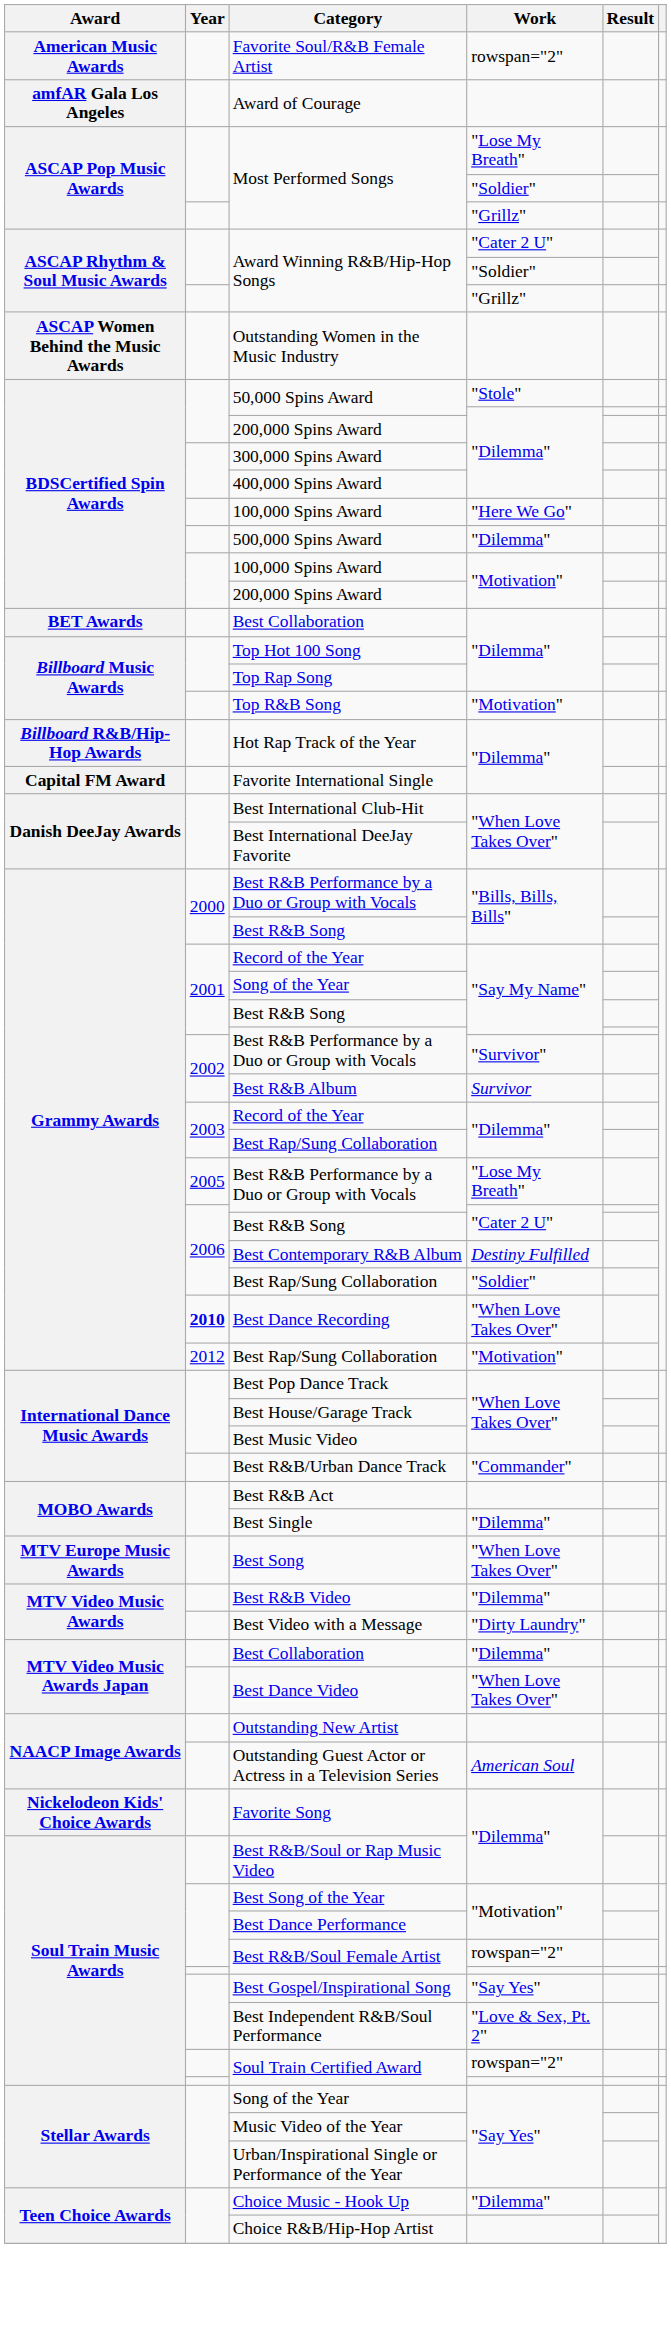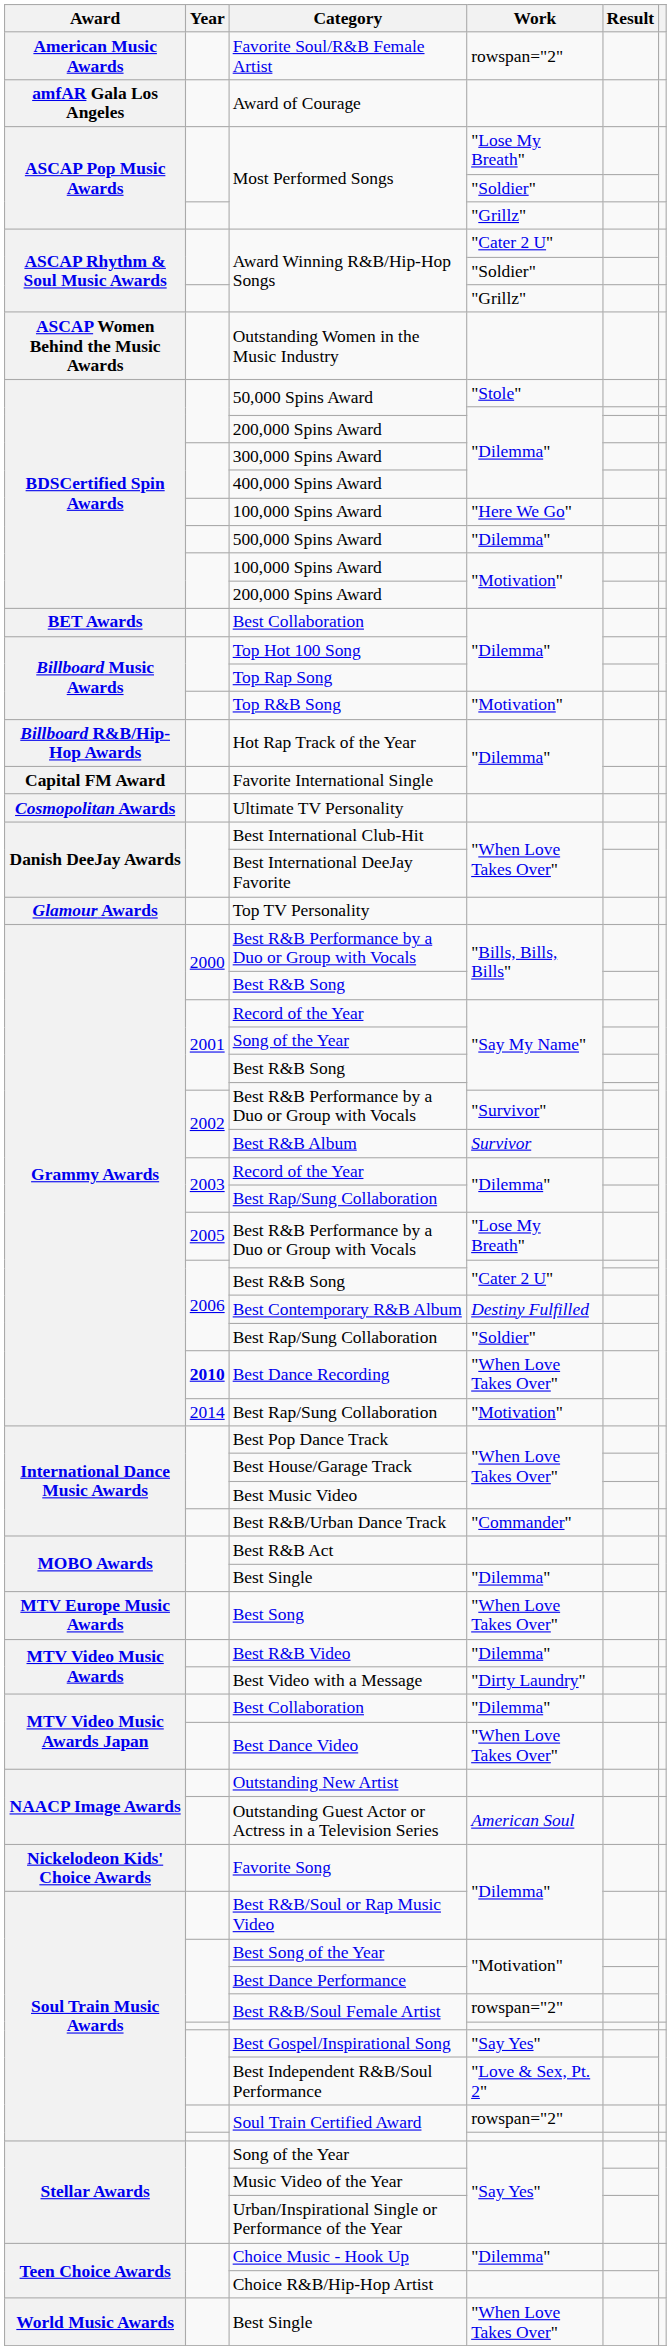+ row: (318, 807)
+ row: (301, 910)
(207, 1356) 2012 -> (207, 1411) 2014
+ row: (273, 2321)
